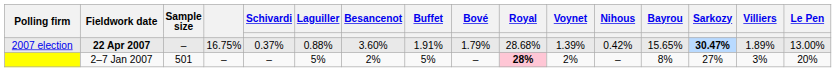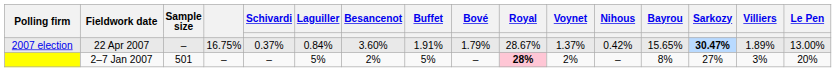(122, 45) bold -> (122, 45) normal
(318, 45) 0.88% -> (318, 45) 0.84%
(523, 45) 28.68% -> (523, 45) 28.67%
(570, 45) 1.39% -> (570, 45) 1.37%
